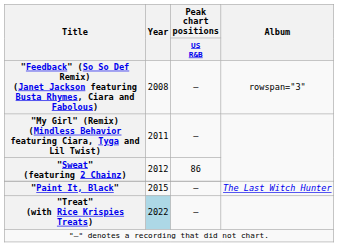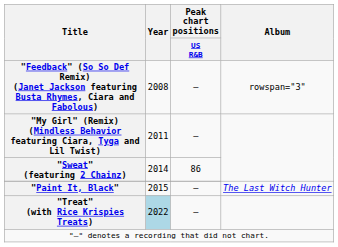(158, 170) 2012 -> (158, 170) 2014
